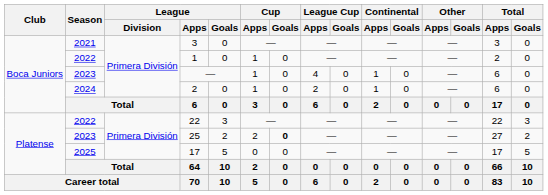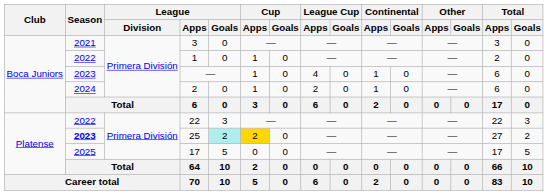(85, 136) normal -> (85, 136) bold
(225, 136) no background -> (225, 136) paleturquoise background
(255, 136) no background -> (255, 136) gold background
(285, 136) bold -> (285, 136) normal
